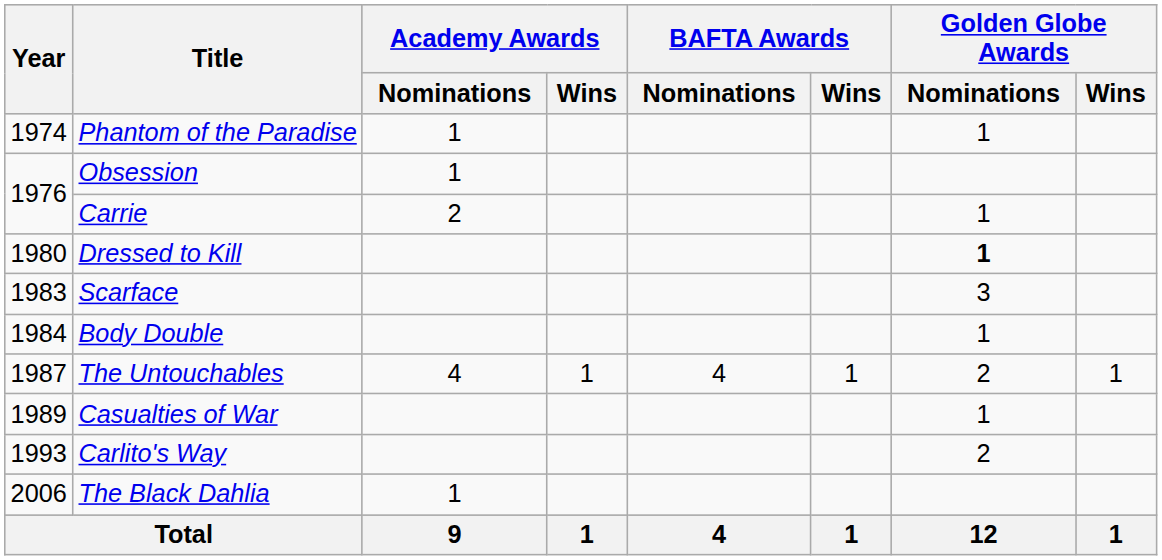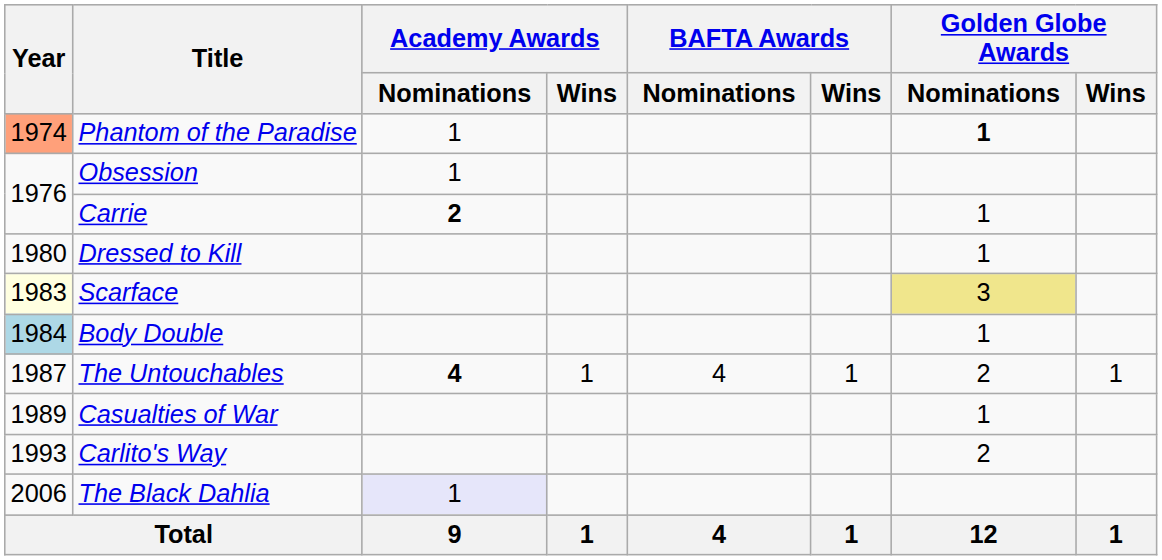(39, 133) no background -> (39, 133) lightsalmon background
(984, 133) normal -> (984, 133) bold
(455, 213) normal -> (455, 213) bold
(984, 253) bold -> (984, 253) normal
(39, 293) no background -> (39, 293) lightyellow background
(984, 293) no background -> (984, 293) khaki background
(39, 333) no background -> (39, 333) lightblue background
(455, 373) normal -> (455, 373) bold
(455, 494) no background -> (455, 494) lavender background
